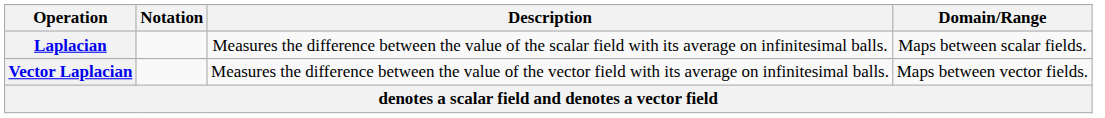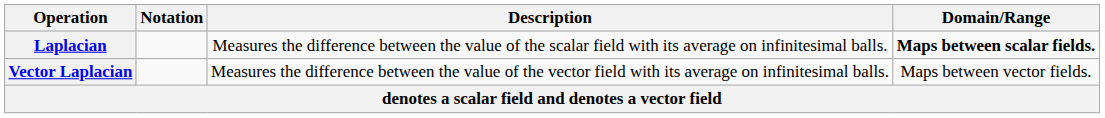(992, 44) normal -> (996, 44) bold
